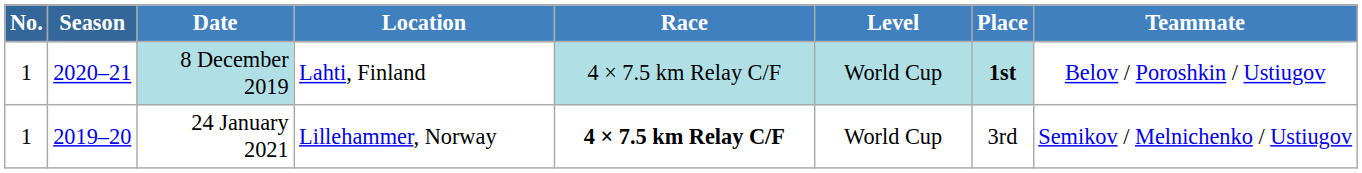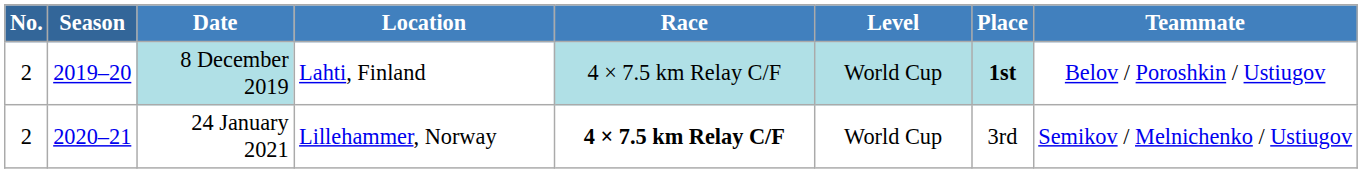(26, 73) 1 -> (26, 73) 2
(92, 73) 2020–21 -> (92, 73) 2019–20
(26, 136) 1 -> (26, 136) 2
(92, 136) 2019–20 -> (92, 136) 2020–21
